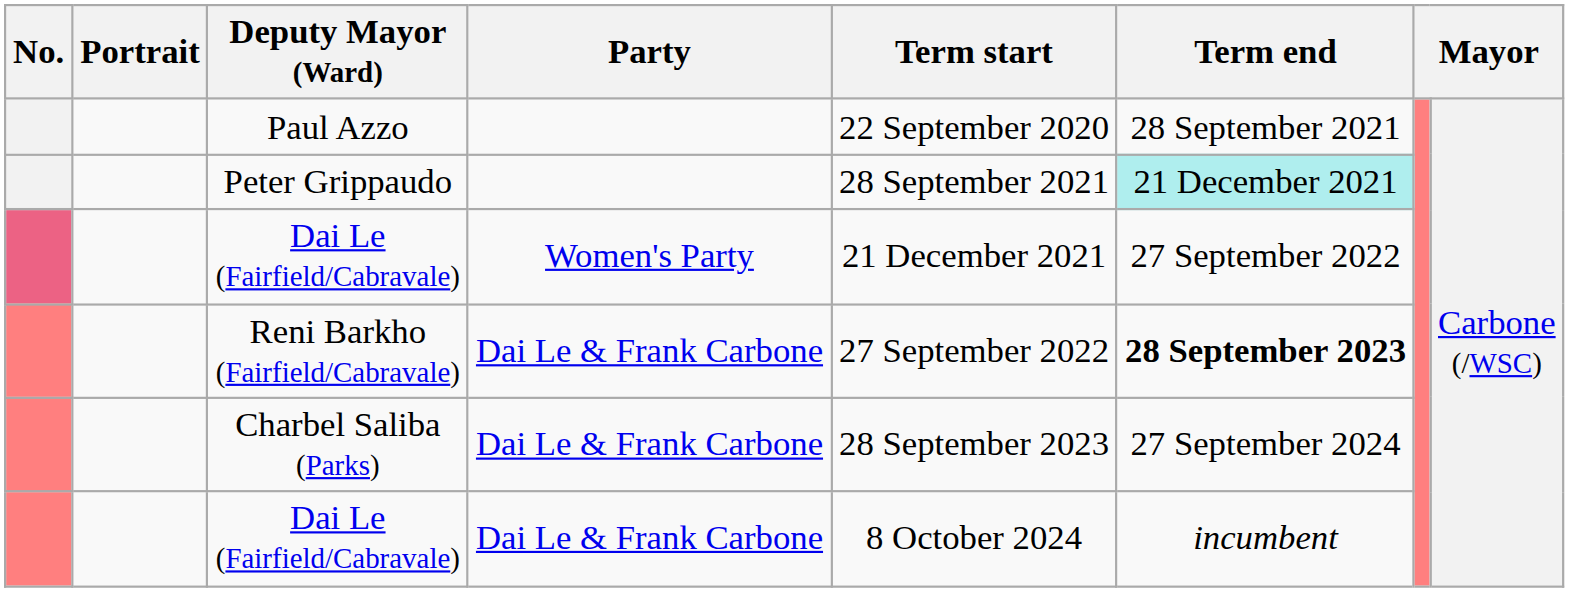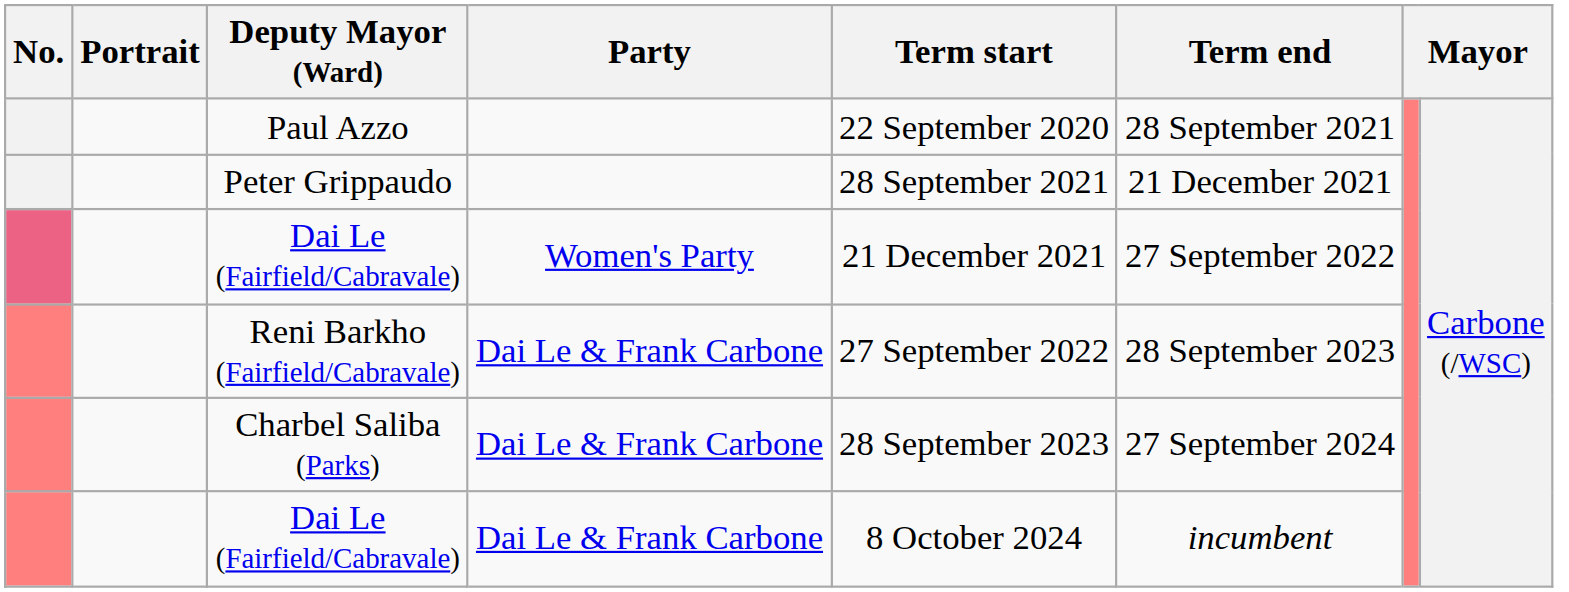(1265, 181) paleturquoise background -> (1260, 181) no background
(1266, 349) bold -> (1260, 349) normal
